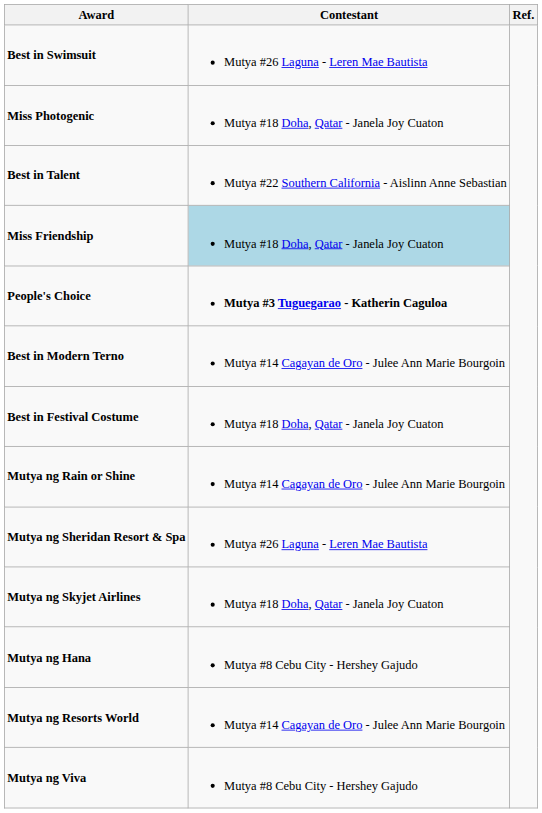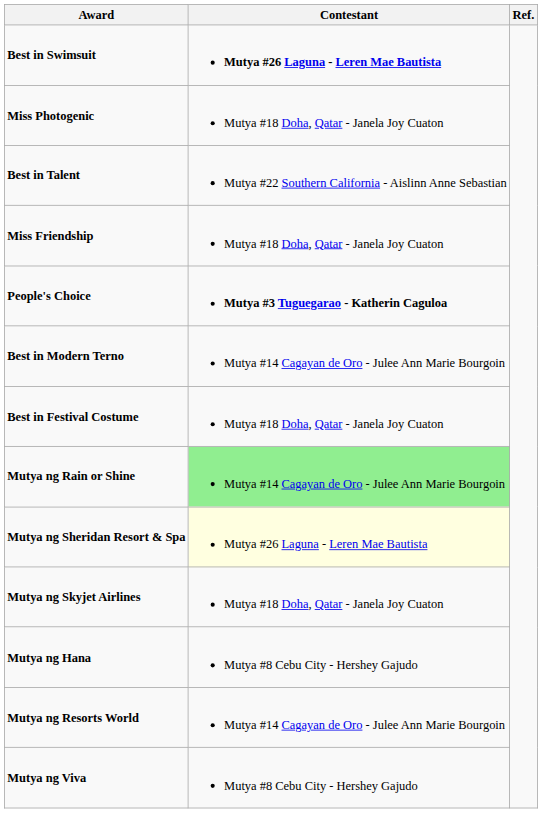(349, 63) normal -> (349, 63) bold
(349, 243) lightblue background -> (349, 243) no background
(349, 484) no background -> (349, 484) lightgreen background
(349, 544) no background -> (349, 544) lightyellow background
